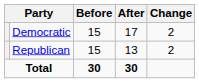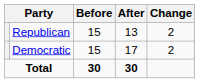rows swapped: (41, 31) <-> (41, 50)
